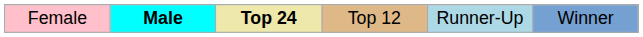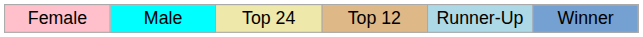(163, 18) bold -> (163, 18) normal
(269, 18) bold -> (269, 18) normal
